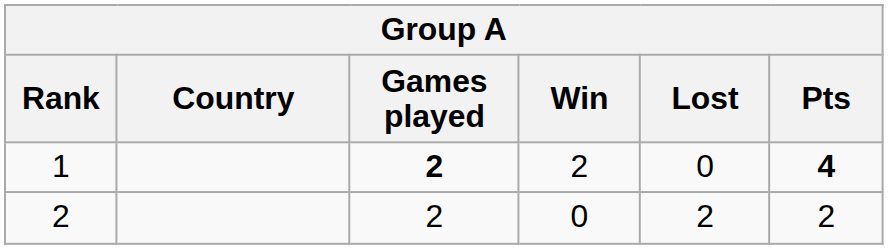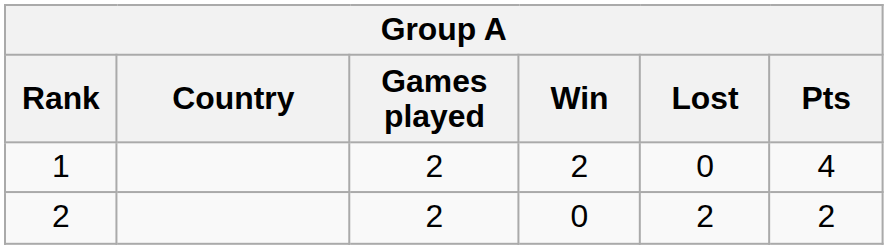(434, 166) bold -> (434, 166) normal
(826, 166) bold -> (826, 166) normal
